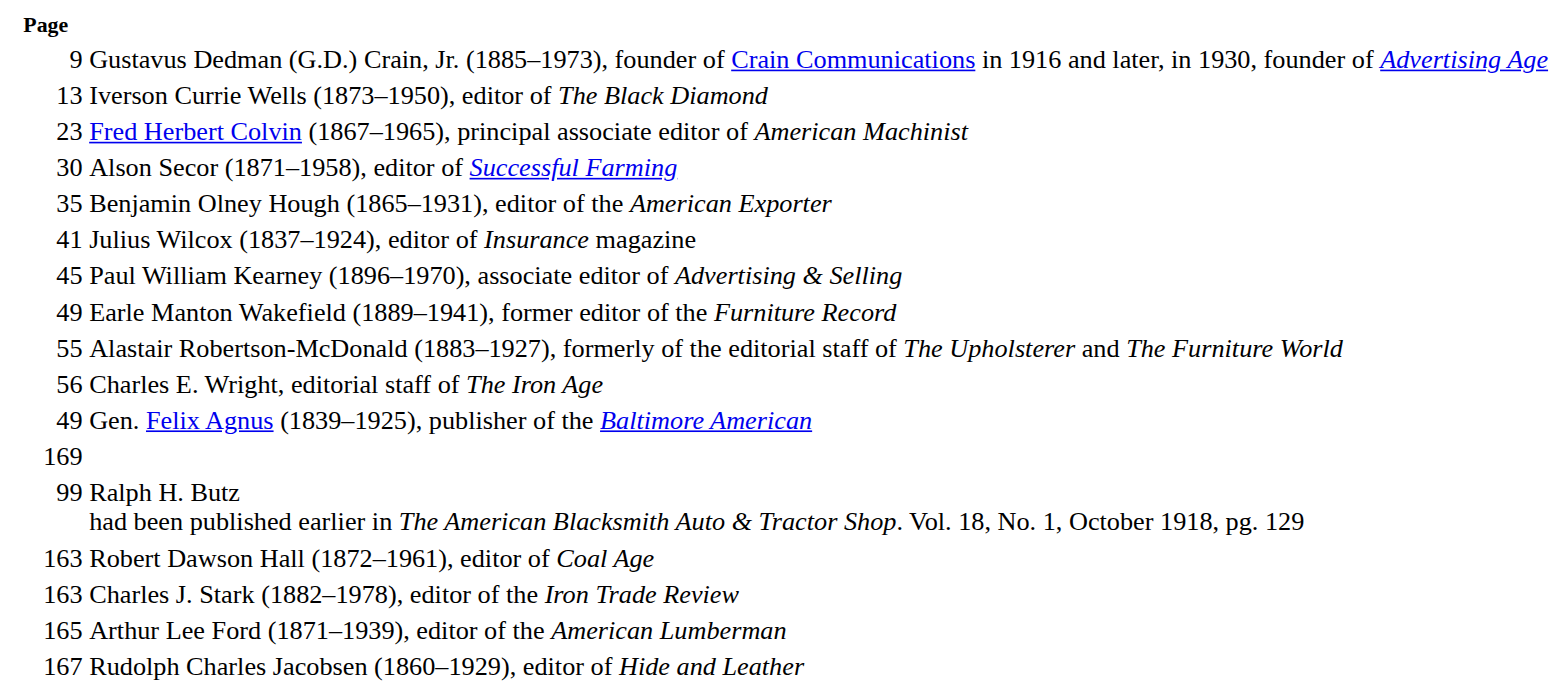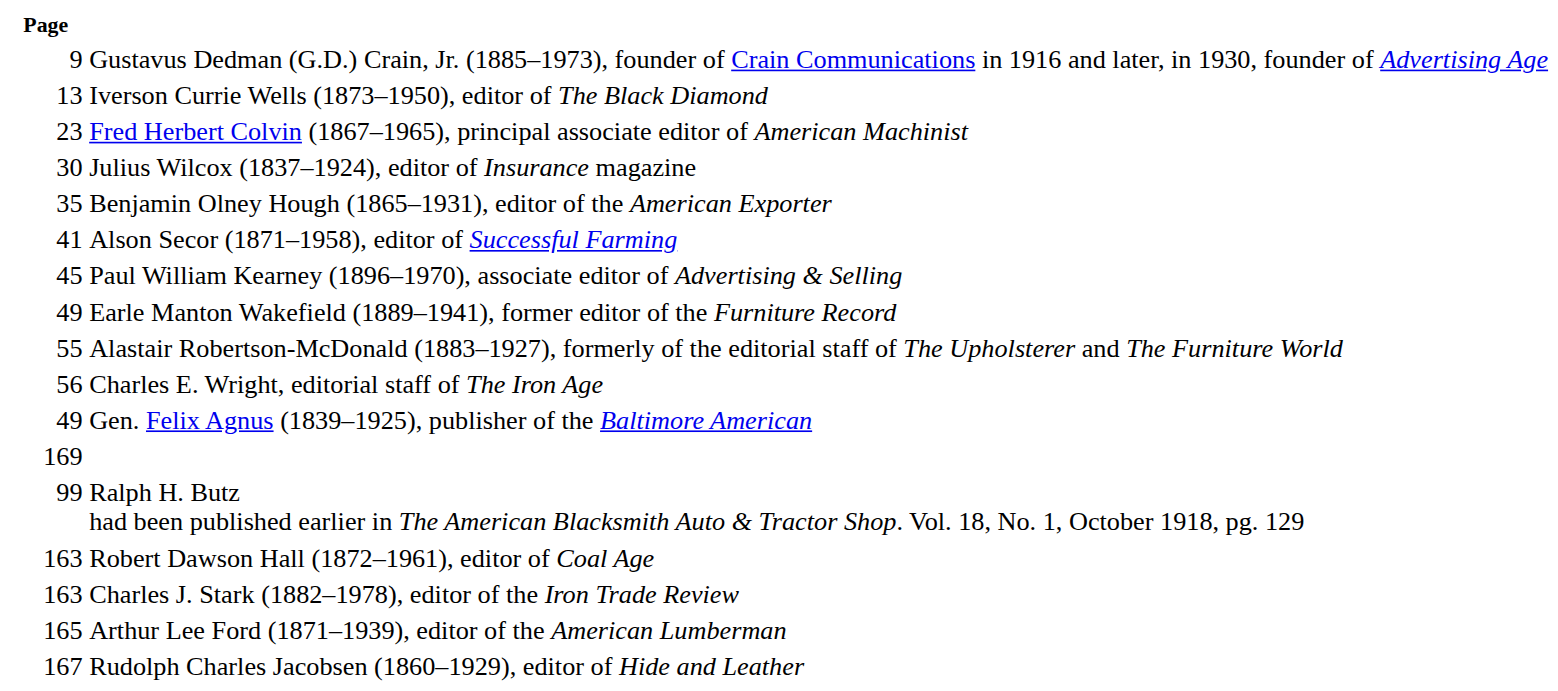(819, 168) Alson Secor (1871–1958), editor of Successful Farming -> (819, 168) Julius Wilcox (1837–1924), editor of Insurance magazine
(819, 240) Julius Wilcox (1837–1924), editor of Insurance magazine -> (819, 240) Alson Secor (1871–1958), editor of Successful Farming
